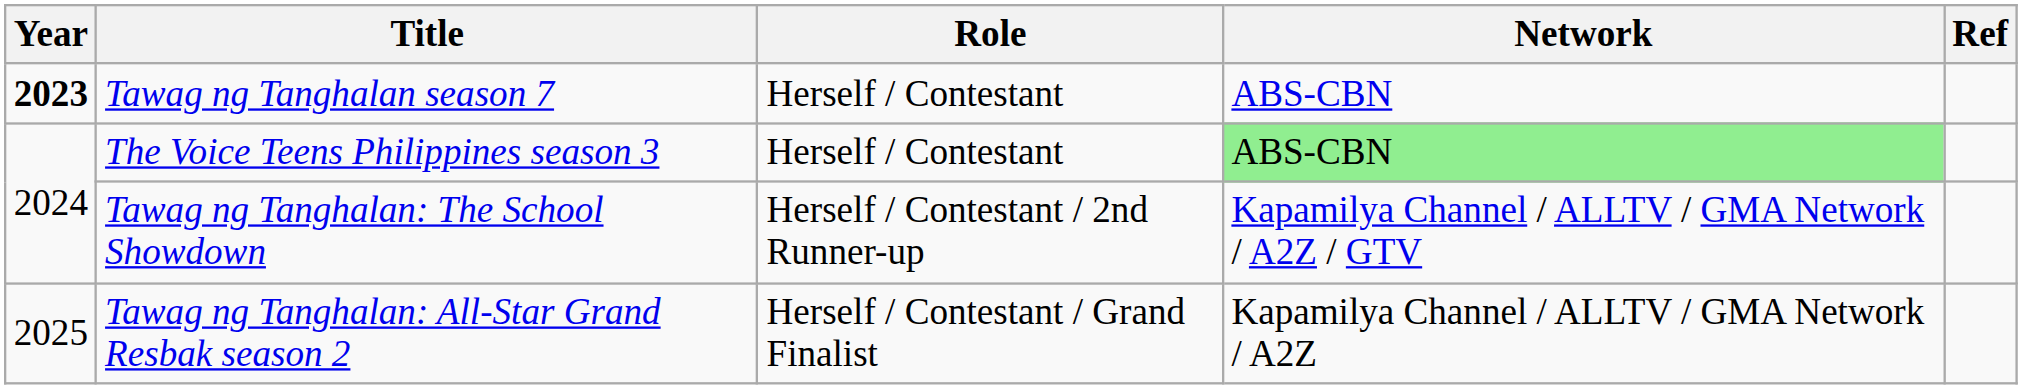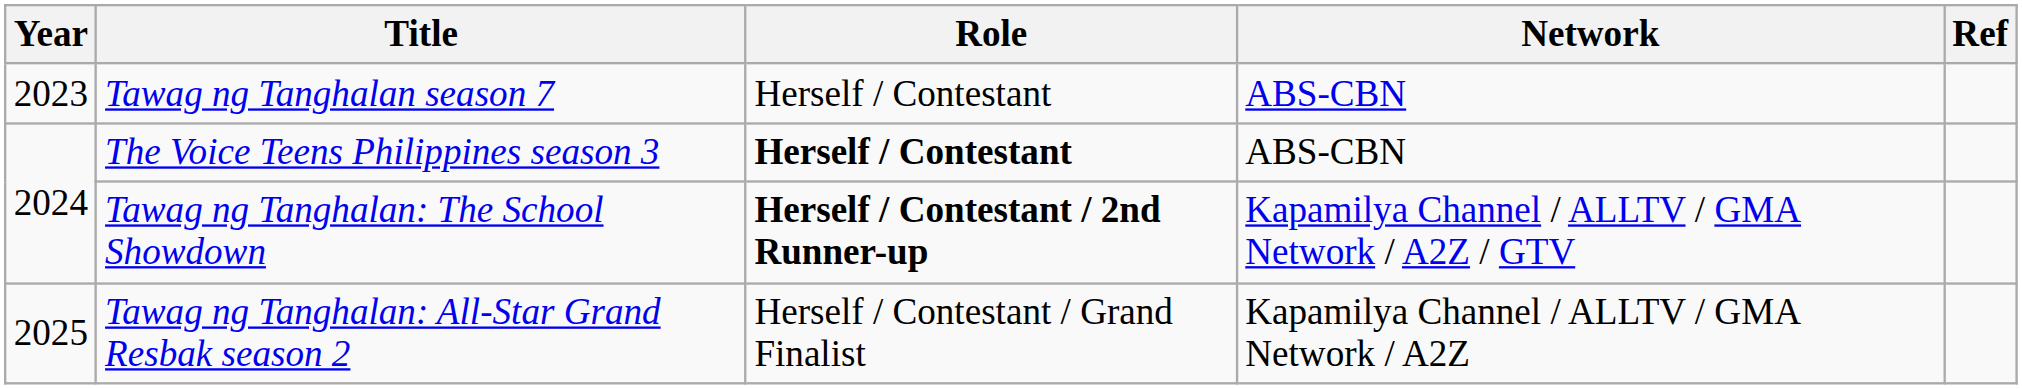(51, 92) bold -> (51, 92) normal
(915, 151) normal -> (913, 151) bold
(1312, 151) lightgreen background -> (1326, 151) no background
(957, 231) normal -> (958, 231) bold
